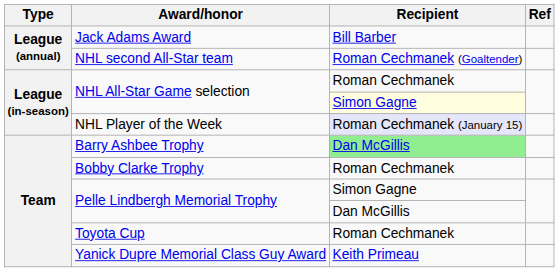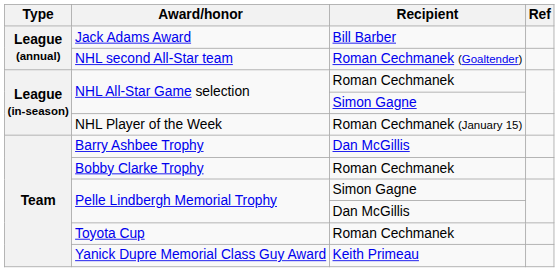(375, 102) lightyellow background -> (375, 102) no background
(427, 124) lavender background -> (427, 124) no background
(371, 146) lightgreen background -> (371, 146) no background
